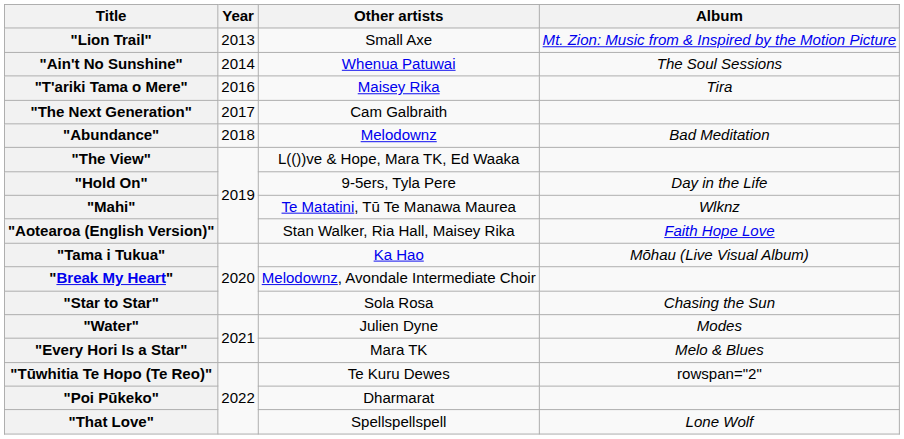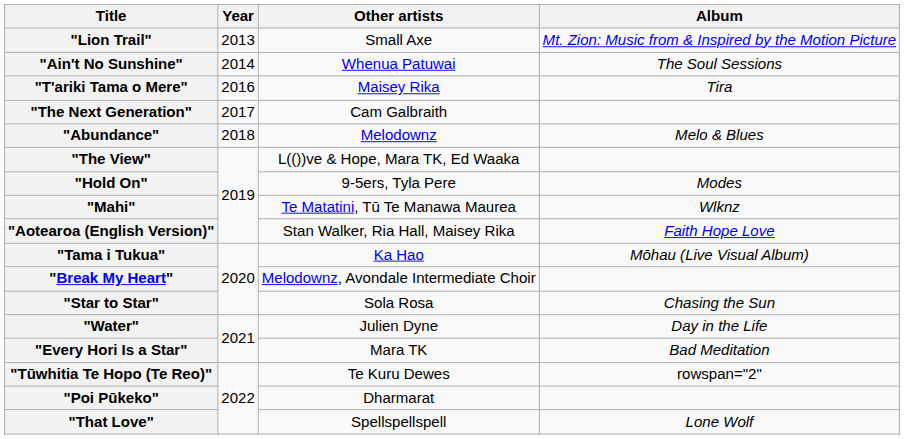(719, 135) Bad Meditation -> (719, 135) Melo & Blues
(719, 183) Day in the Life -> (719, 183) Modes
(719, 326) Modes -> (719, 326) Day in the Life
(719, 350) Melo & Blues -> (719, 350) Bad Meditation
